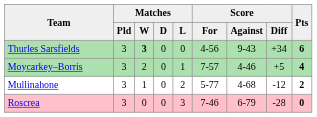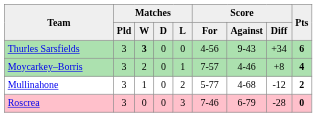(279, 67) +5 -> (279, 67) +8
